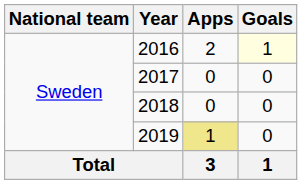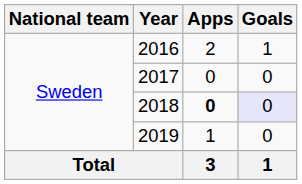(267, 48) lightyellow background -> (267, 48) no background
(210, 106) normal -> (210, 106) bold
(267, 106) no background -> (267, 106) lavender background
(210, 135) khaki background -> (210, 135) no background
